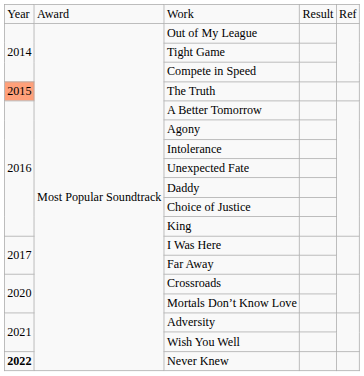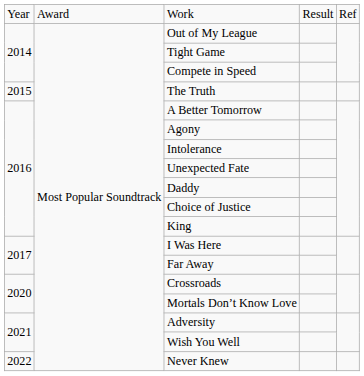(19, 91) lightsalmon background -> (19, 91) no background
(19, 361) bold -> (19, 361) normal
